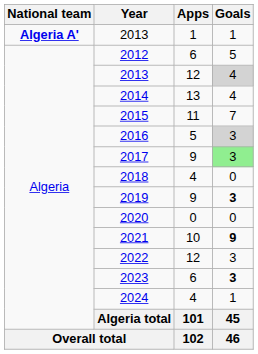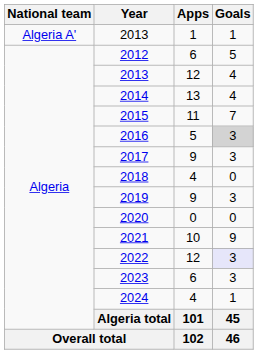(49, 34) bold -> (49, 34) normal
(233, 75) lightgrey background -> (233, 75) no background
(233, 156) lightgreen background -> (233, 156) no background
(233, 197) bold -> (233, 197) normal
(233, 237) bold -> (233, 237) normal
(233, 258) no background -> (233, 258) lavender background
(233, 278) bold -> (233, 278) normal
